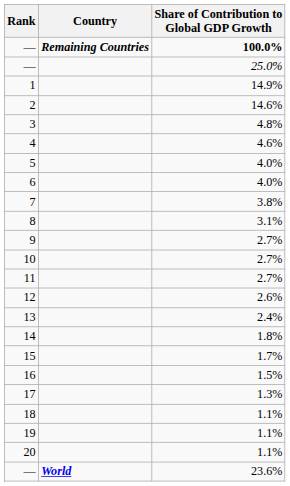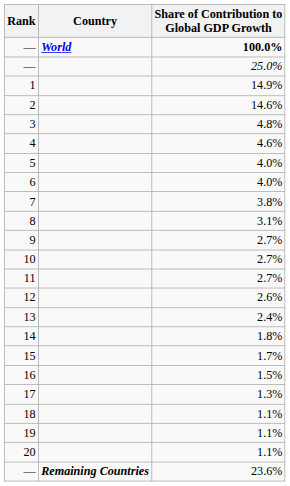(95, 47) Remaining Countries -> (56, 47) World
(56, 471) World -> (95, 471) Remaining Countries
